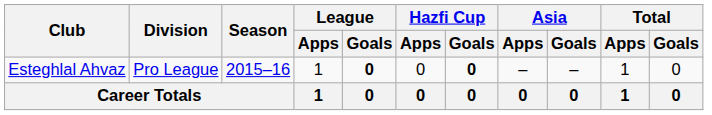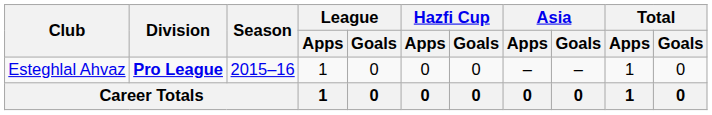(176, 69) normal -> (178, 69) bold
(369, 69) bold -> (374, 69) normal
(472, 69) bold -> (476, 69) normal
